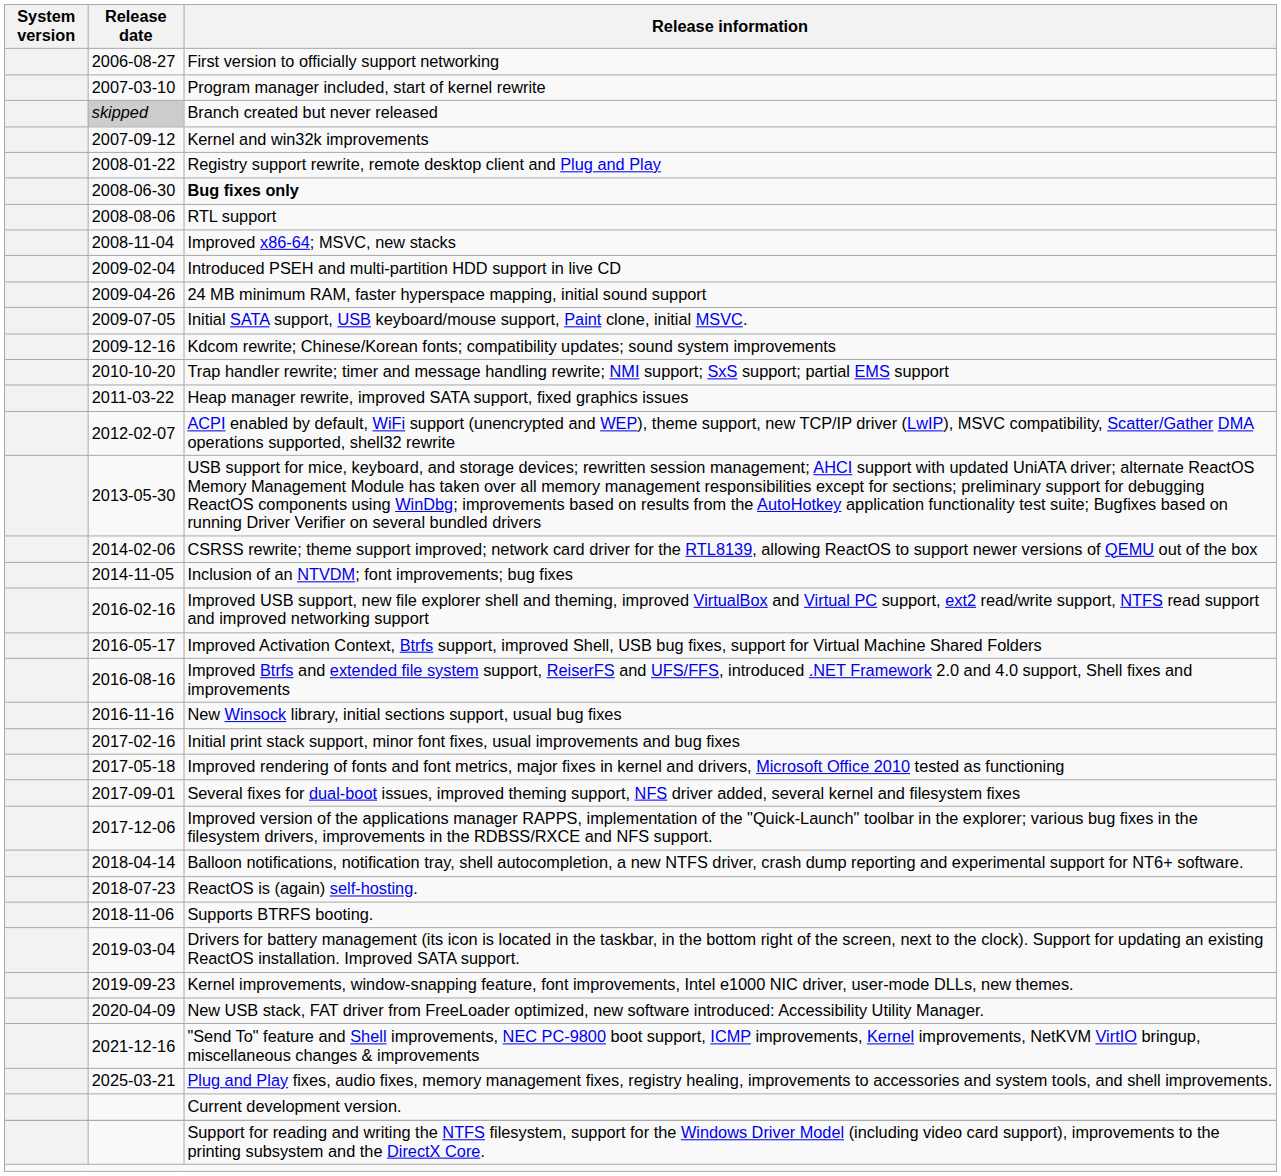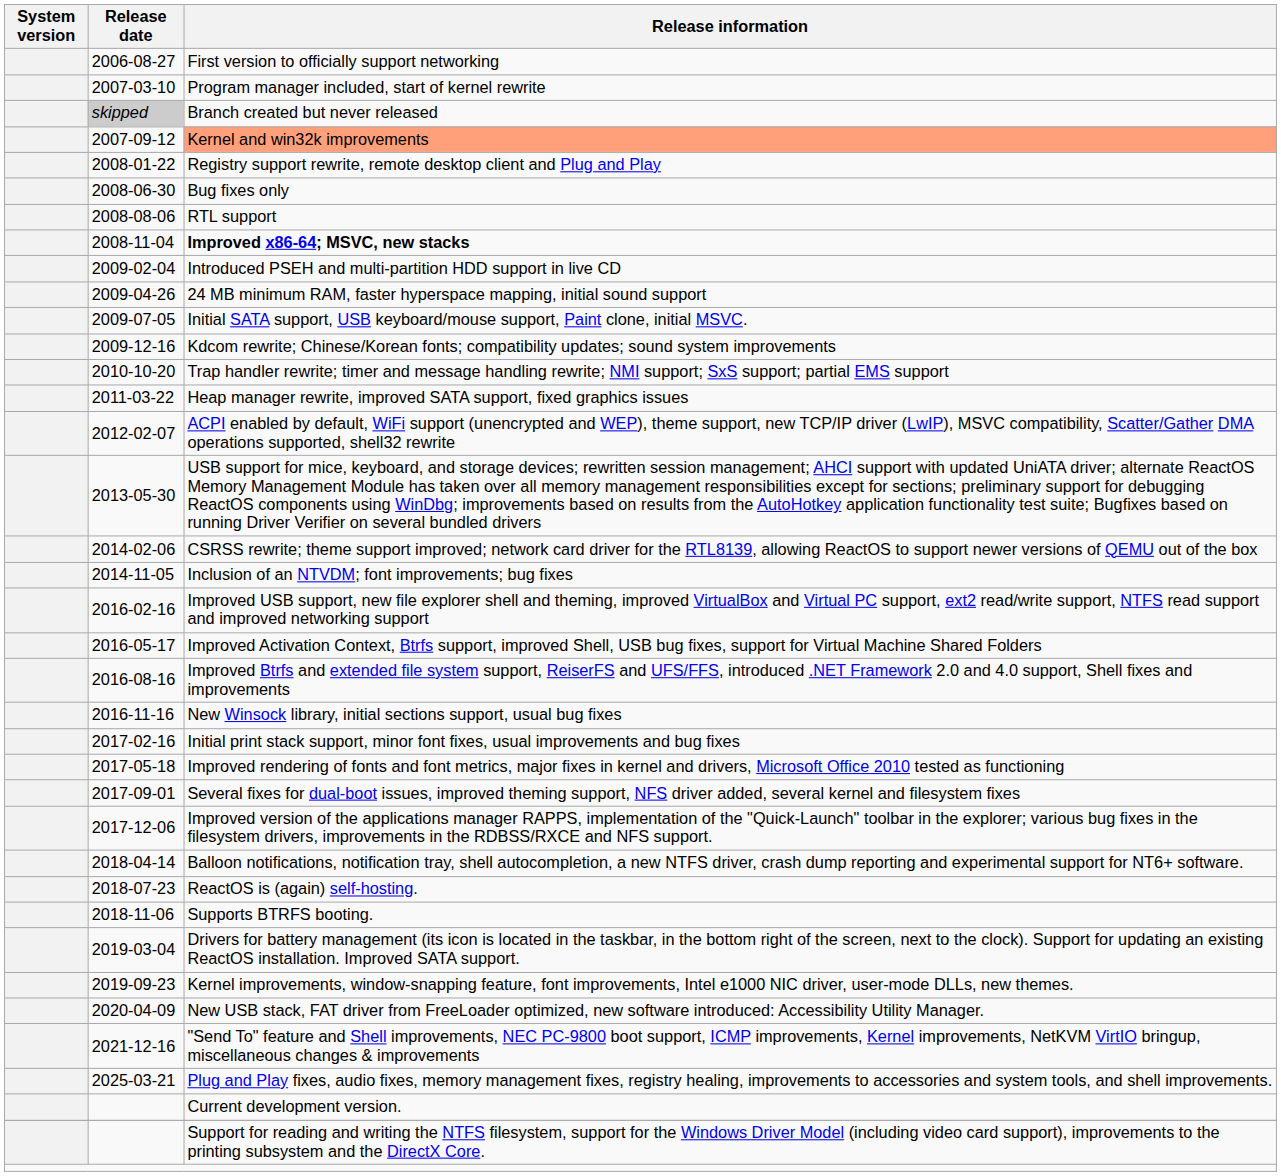(308, 139) no background -> (308, 139) lightsalmon background
(243, 191) bold -> (238, 191) normal
(322, 242) normal -> (328, 242) bold
